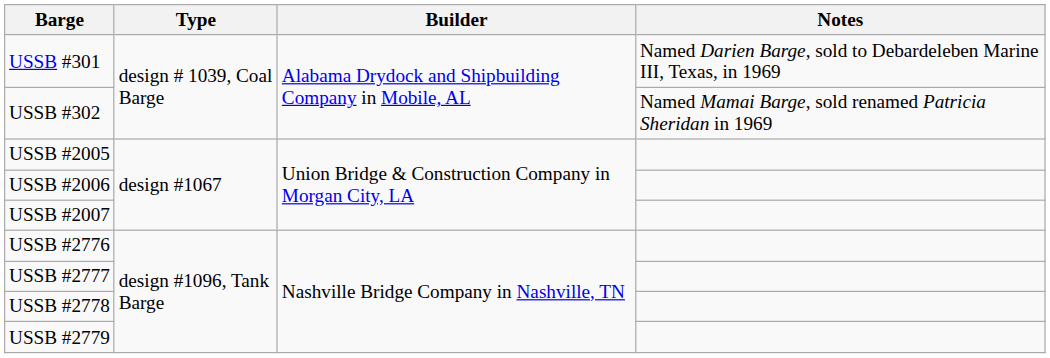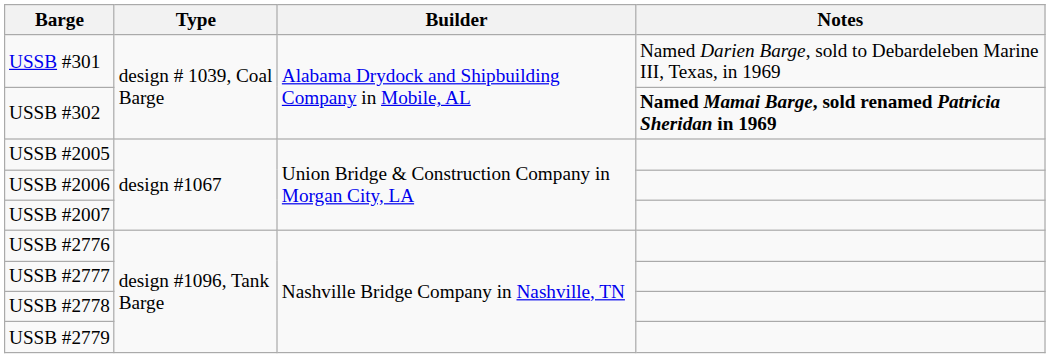(813, 113) normal -> (820, 113) bold
